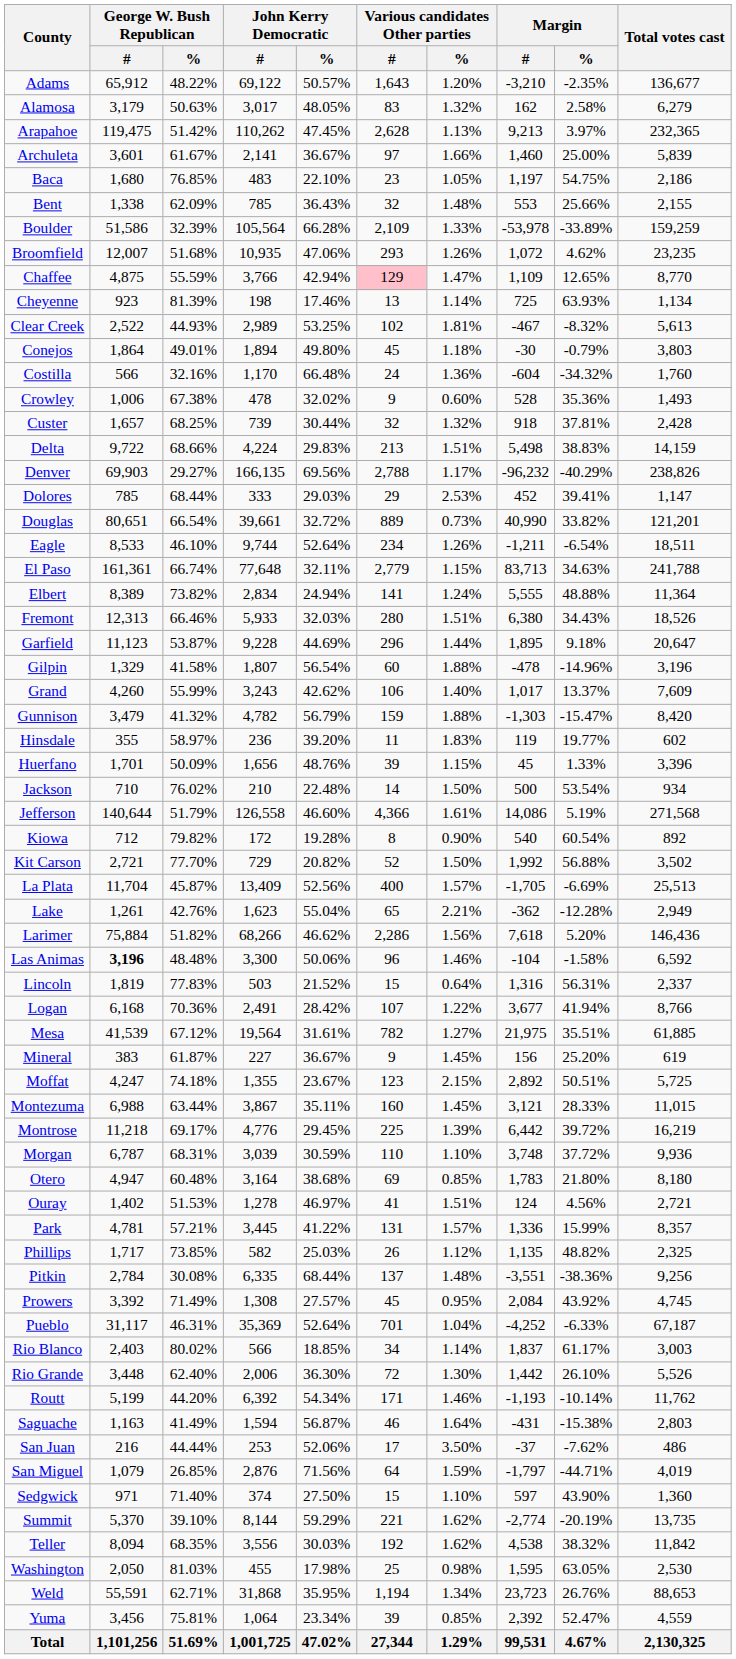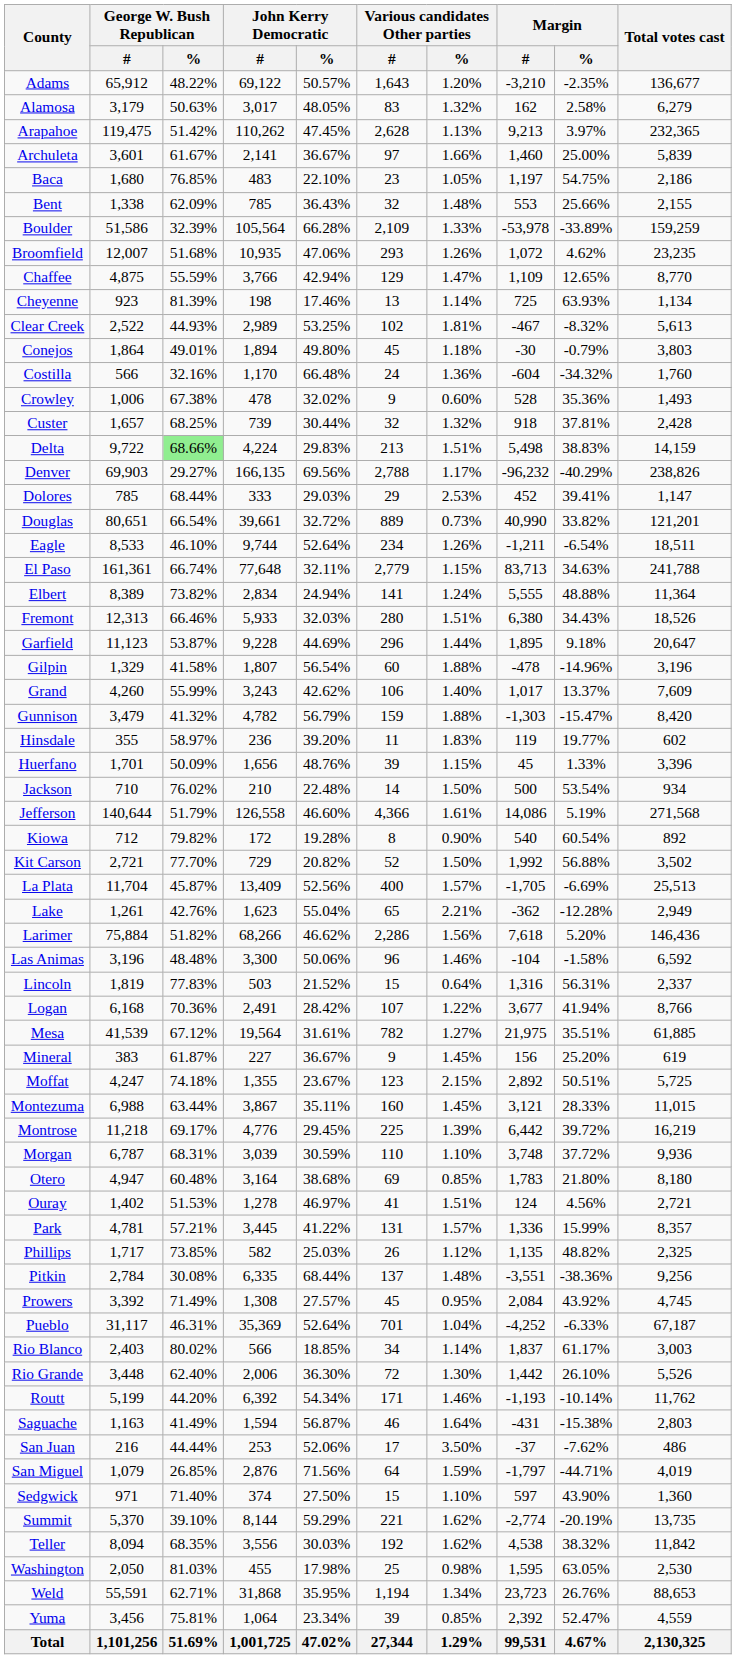(392, 277) pink background -> (392, 277) no background
(193, 448) no background -> (193, 448) lightgreen background
(127, 959) bold -> (127, 959) normal
